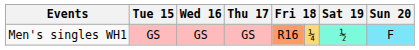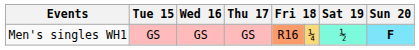(390, 34) normal -> (390, 34) bold
